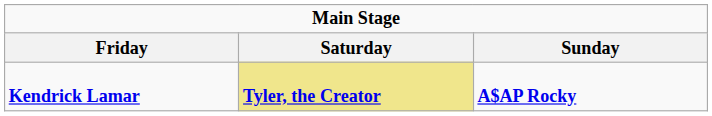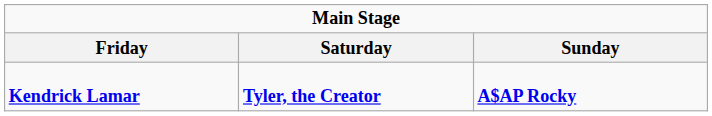(312, 96) khaki background -> (312, 96) no background
